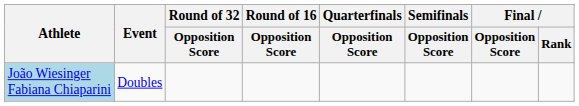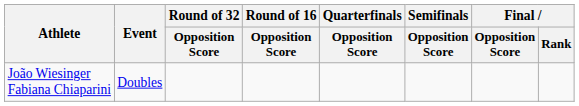(59, 82) lightblue background -> (59, 82) no background
